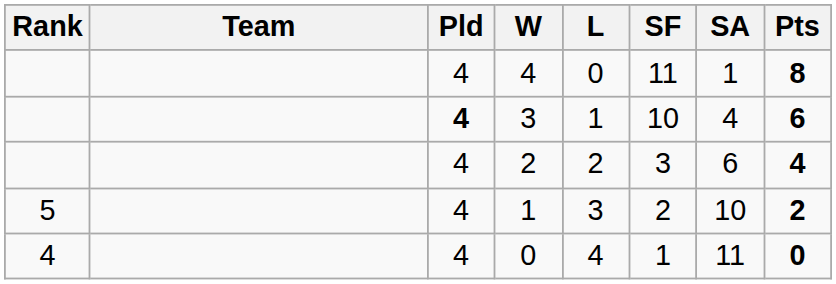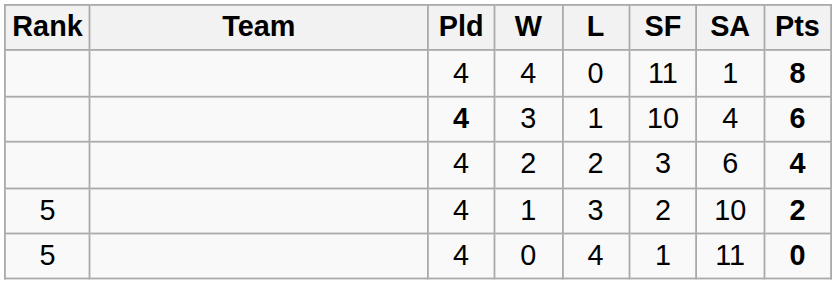(48, 255) 4 -> (48, 255) 5
